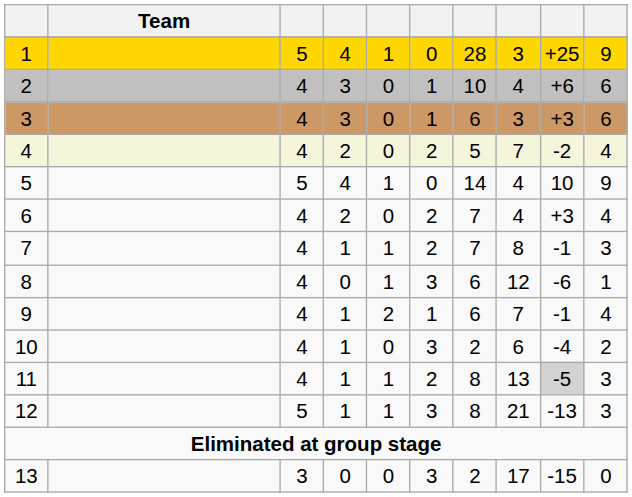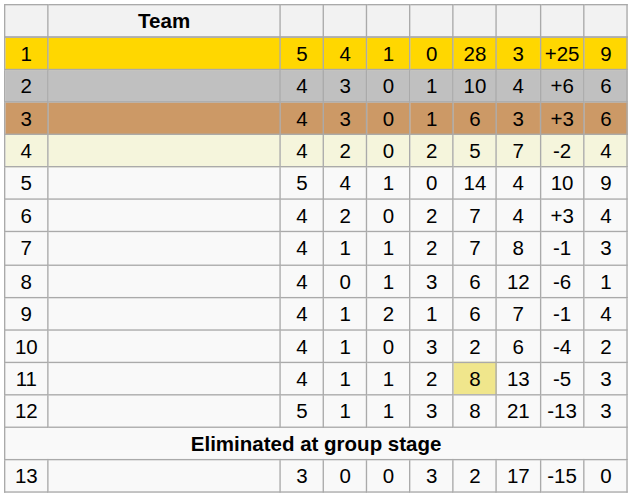(475, 378) no background -> (475, 378) khaki background
(562, 378) lightgrey background -> (562, 378) no background
